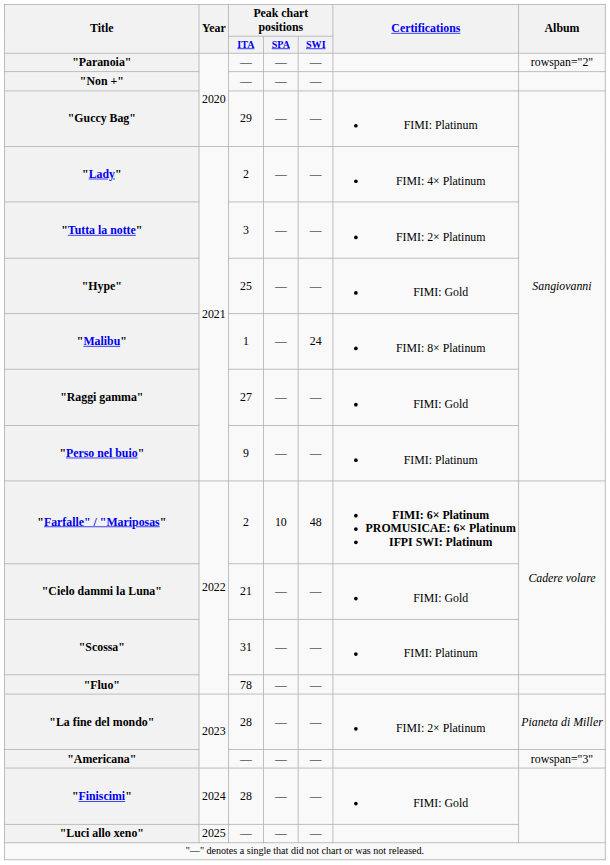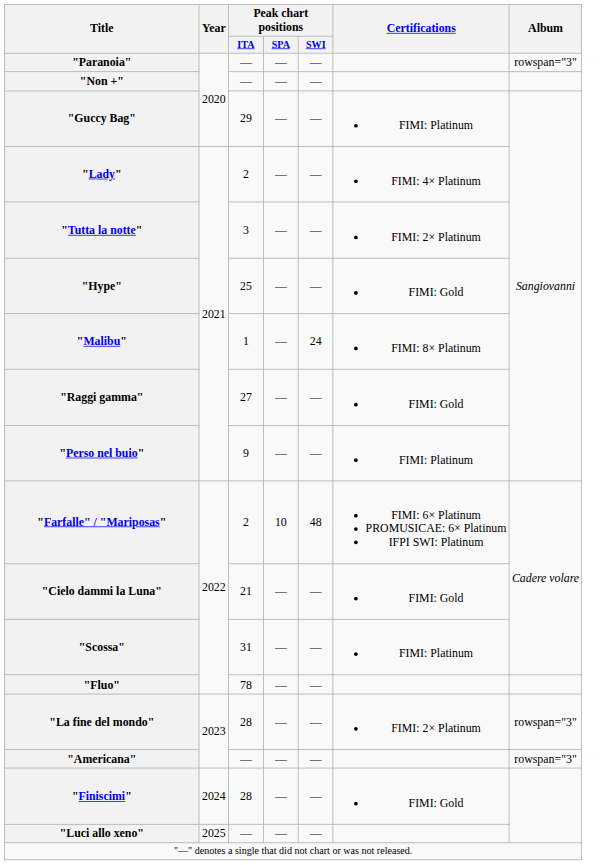(562, 62) rowspan="2" -> (546, 62) rowspan="3"
(426, 529) bold -> (421, 529) normal
(562, 721) Pianeta di Miller -> (546, 721) rowspan="3"
